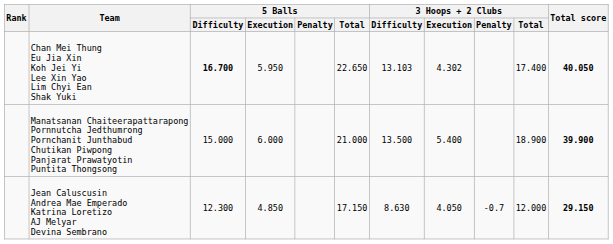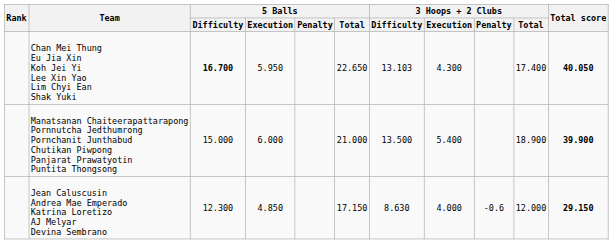(449, 68) 4.302 -> (449, 68) 4.300
(449, 208) 4.050 -> (449, 208) 4.000
(494, 208) -0.7 -> (494, 208) -0.6
